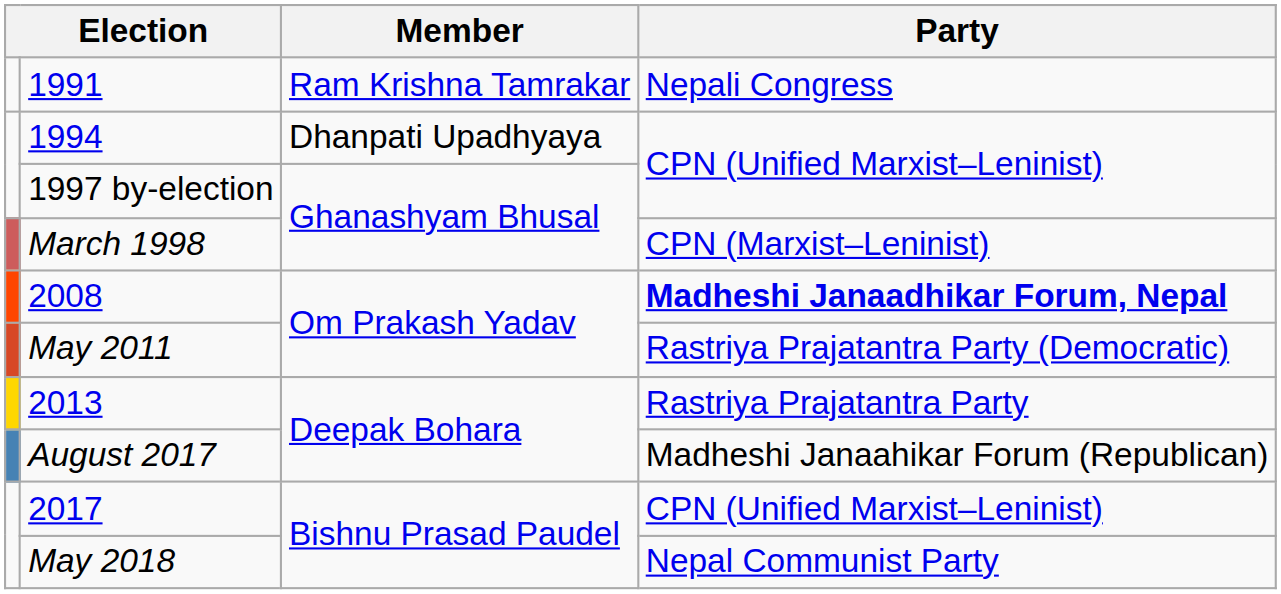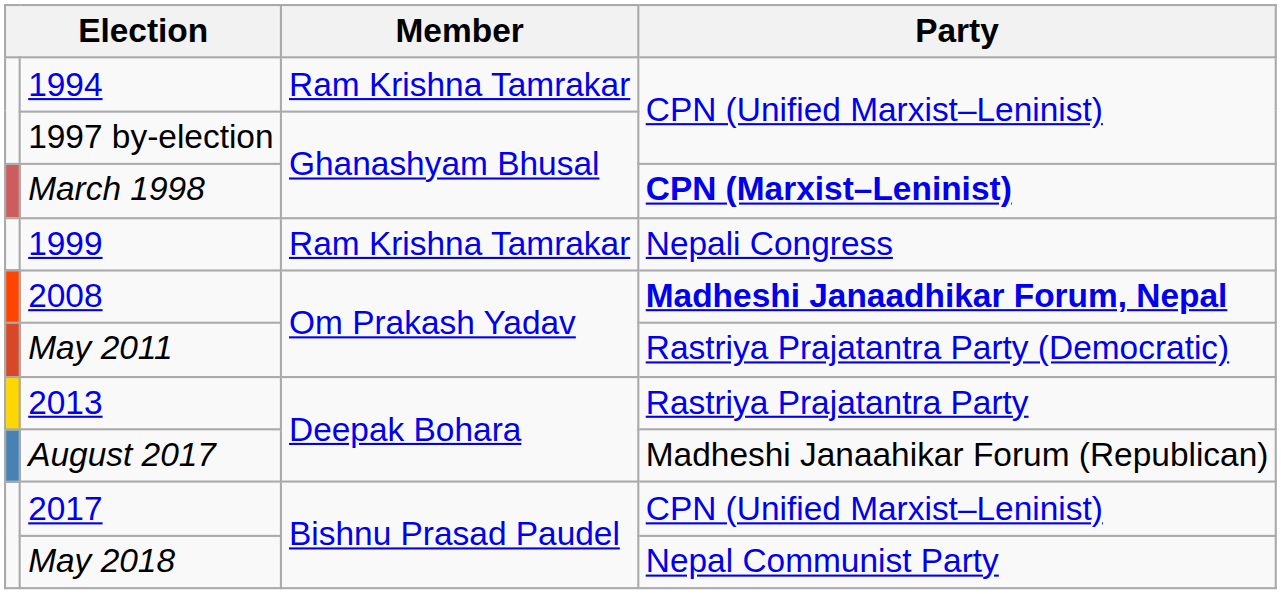- row: (65, 84)
(445, 137) Dhanpati Upadhyaya -> (460, 84) Ram Krishna Tamrakar
(818, 243) normal -> (829, 190) bold
+ row: (65, 243)
